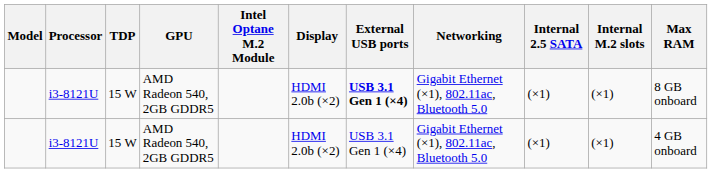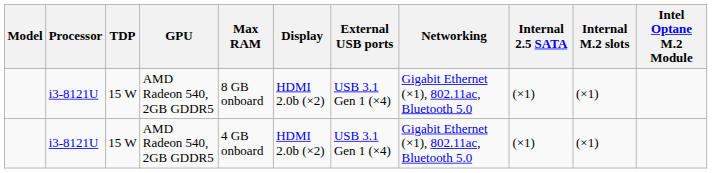columns swapped: (679, 36) <-> (253, 36)
(378, 93) bold -> (362, 93) normal
